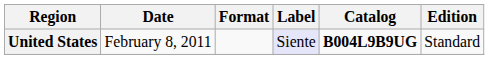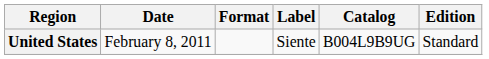(296, 41) lavender background -> (296, 41) no background
(370, 41) bold -> (369, 41) normal
